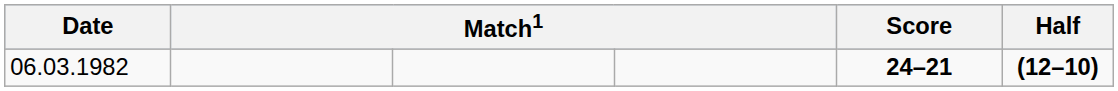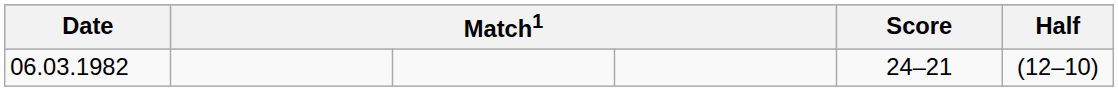(919, 67) bold -> (919, 67) normal
(1058, 67) bold -> (1058, 67) normal
